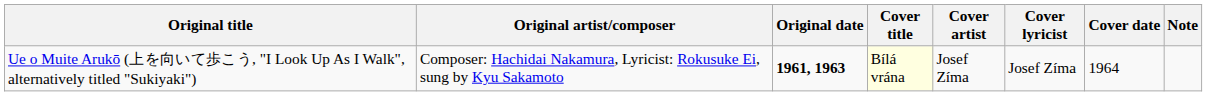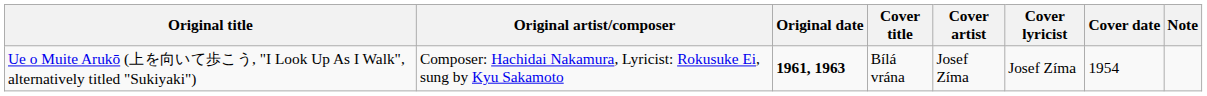(888, 68) lightyellow background -> (888, 68) no background
(1104, 68) 1964 -> (1104, 68) 1954
